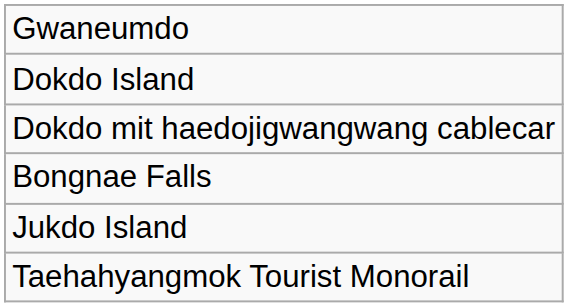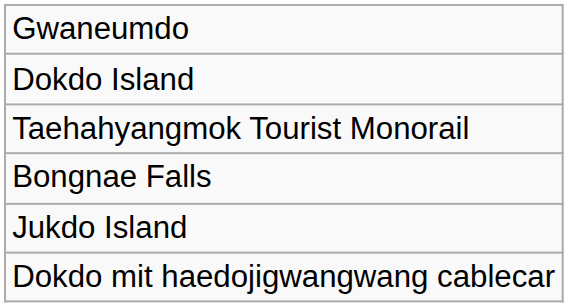(284, 128) Dokdo mit haedojigwangwang cablecar -> (241, 128) Taehahyangmok Tourist Monorail
(241, 276) Taehahyangmok Tourist Monorail -> (284, 276) Dokdo mit haedojigwangwang cablecar
